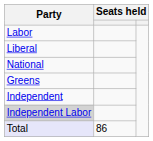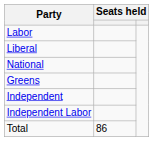(49, 113) lightgrey background -> (49, 113) no background
(17, 129) lavender background -> (17, 129) no background
